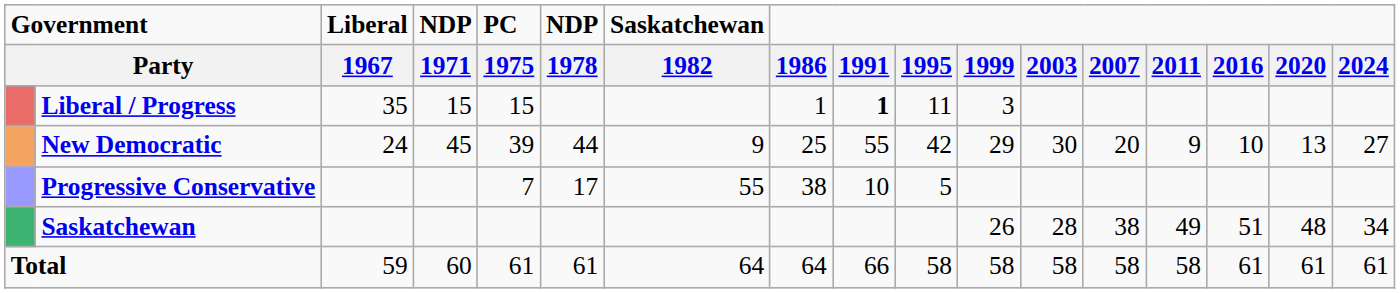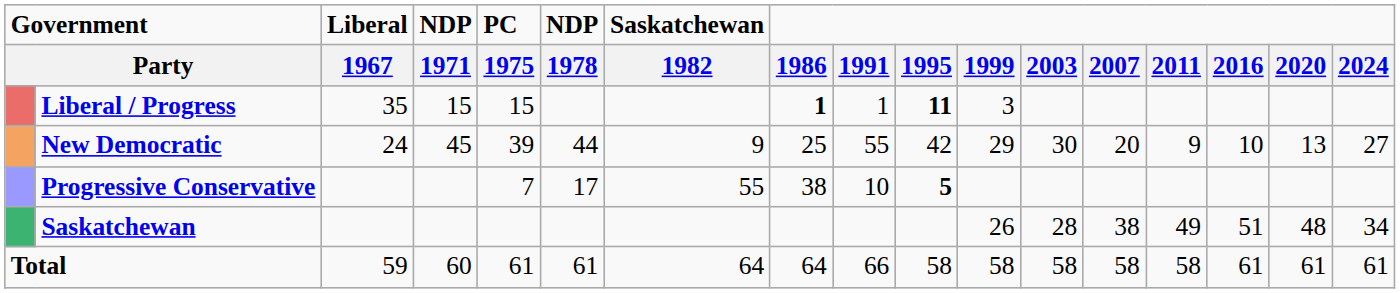(820, 105) normal -> (820, 105) bold
(883, 105) bold -> (883, 105) normal
(940, 105) normal -> (940, 105) bold
(946, 186) normal -> (946, 186) bold
